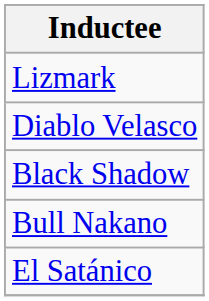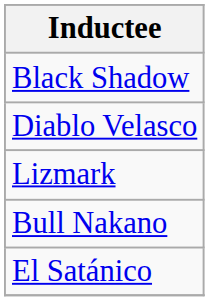(64, 77) Lizmark -> (101, 77) Black Shadow
(101, 174) Black Shadow -> (64, 174) Lizmark
